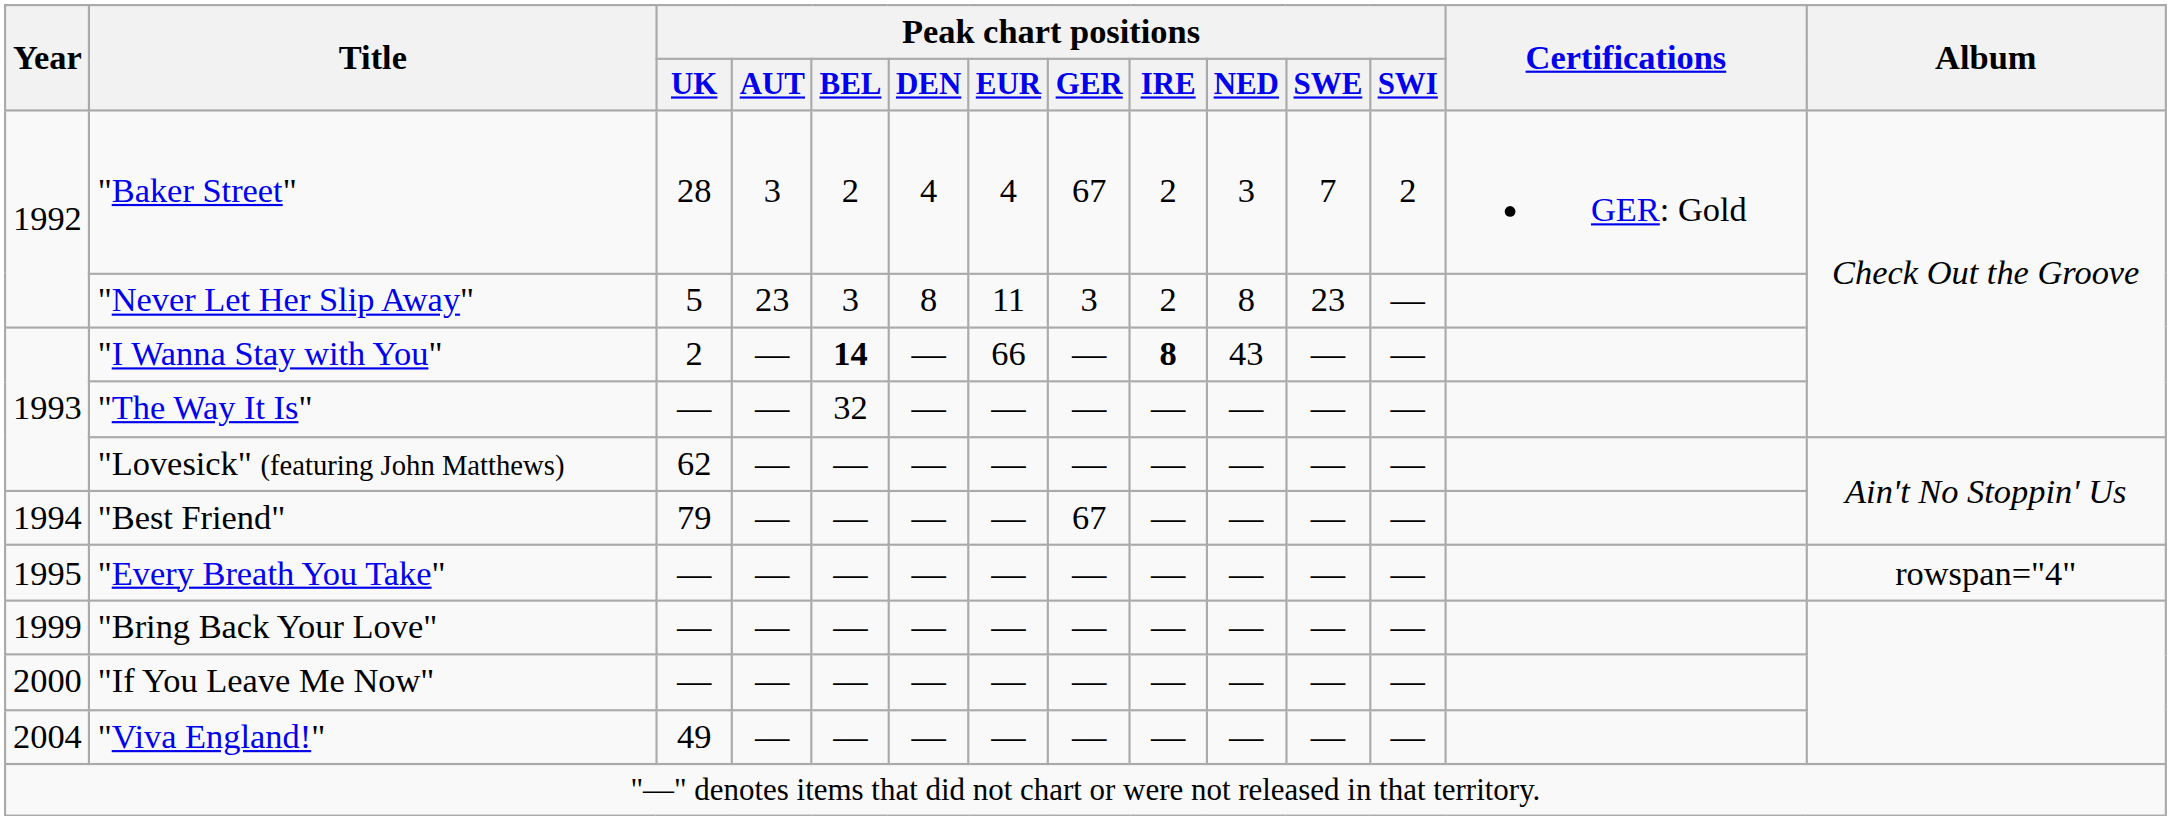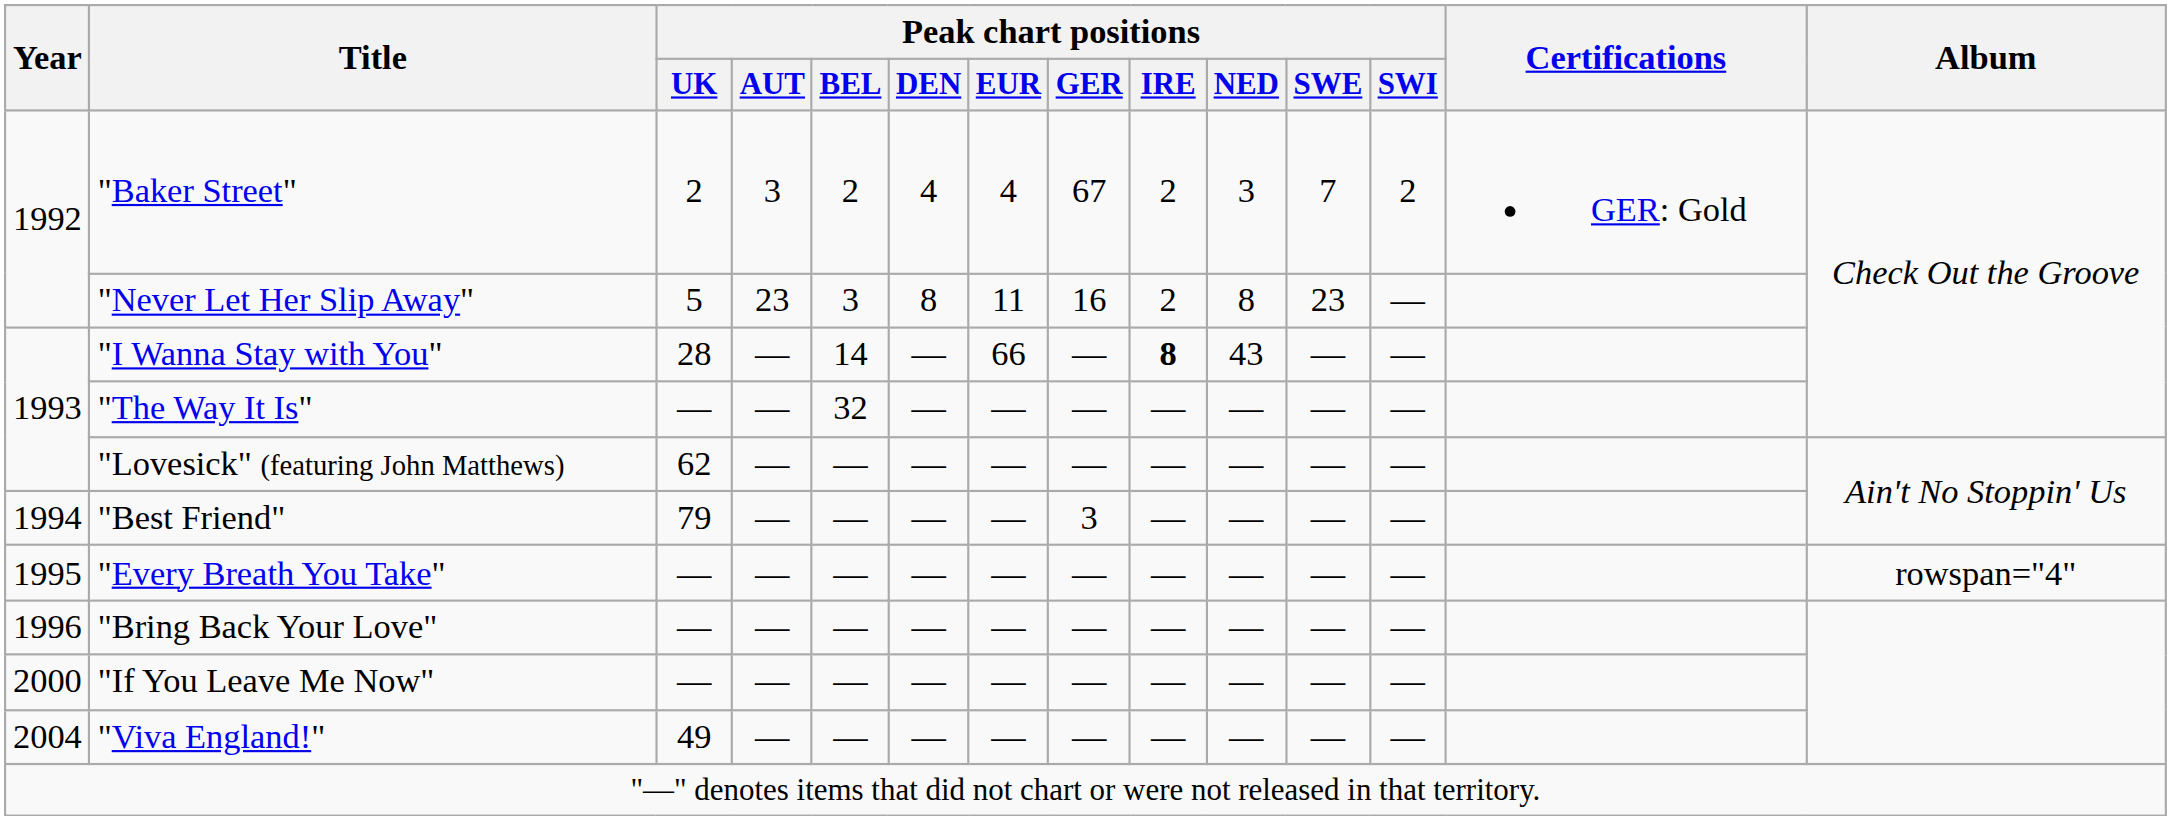(694, 191) 28 -> (694, 191) 2
(1089, 299) 3 -> (1089, 299) 16
(694, 354) 2 -> (694, 354) 28
(850, 354) bold -> (850, 354) normal
(1089, 517) 67 -> (1089, 517) 3
(47, 626) 1999 -> (47, 626) 1996
